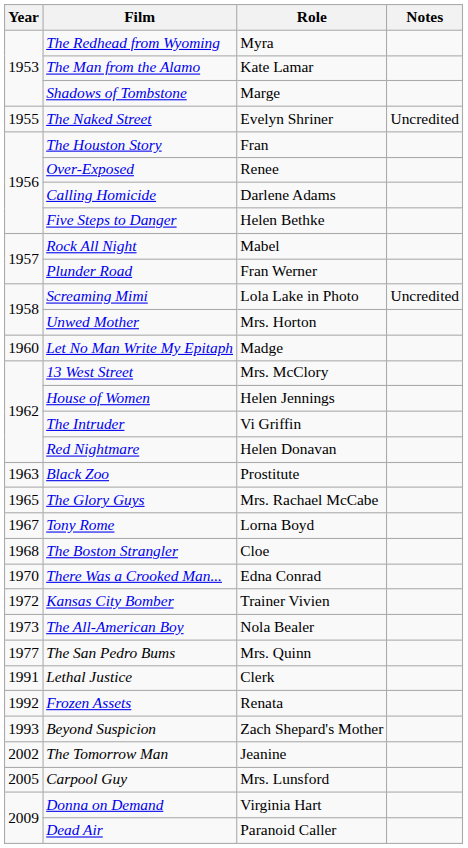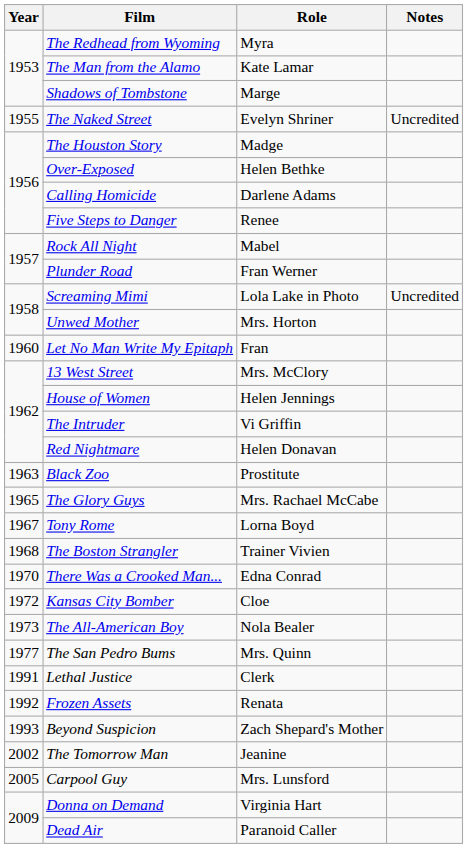(254, 144) Fran -> (262, 144) Madge
(260, 170) Renee -> (282, 170) Helen Bethke
(282, 220) Helen Bethke -> (260, 220) Renee
(262, 347) Madge -> (254, 347) Fran
(255, 551) Cloe -> (285, 551) Trainer Vivien
(285, 602) Trainer Vivien -> (255, 602) Cloe
